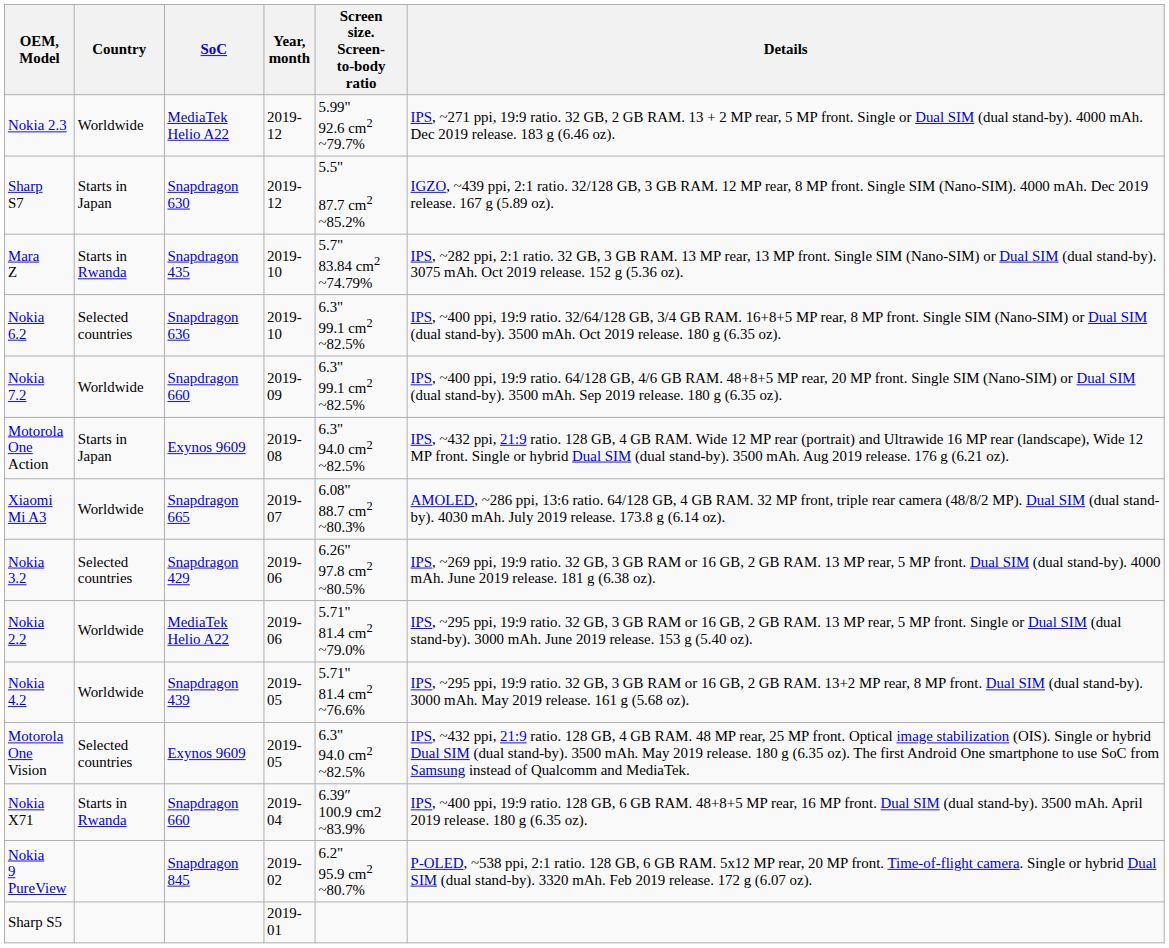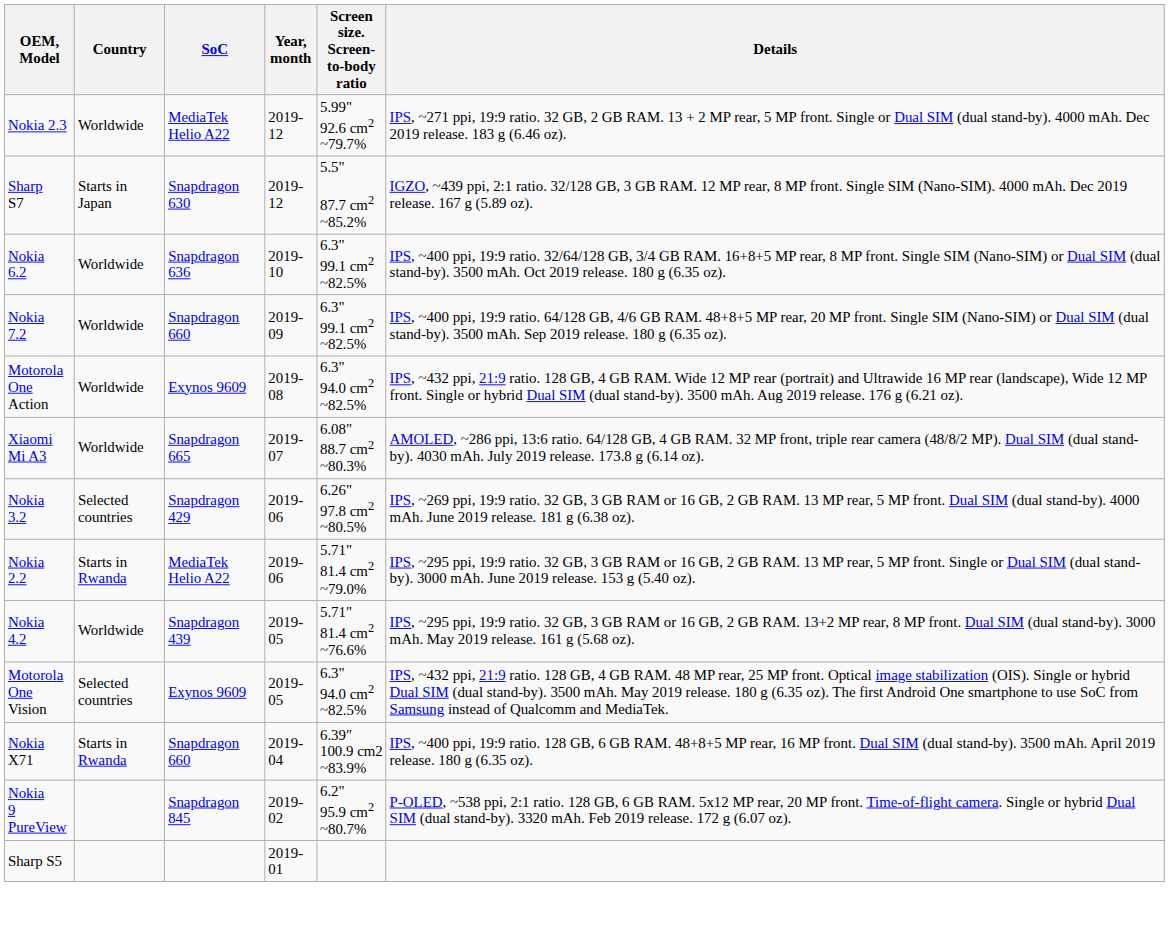- row: (24, 264)
(105, 325) Selected countries -> (111, 264) Worldwide
(102, 447) Starts in Japan -> (111, 386) Worldwide
(111, 631) Worldwide -> (103, 570) Starts in Rwanda
